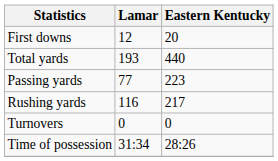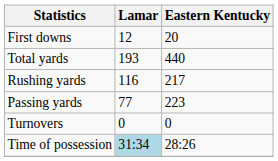rows swapped: (47, 102) <-> (45, 80)
(134, 145) no background -> (134, 145) lightblue background
